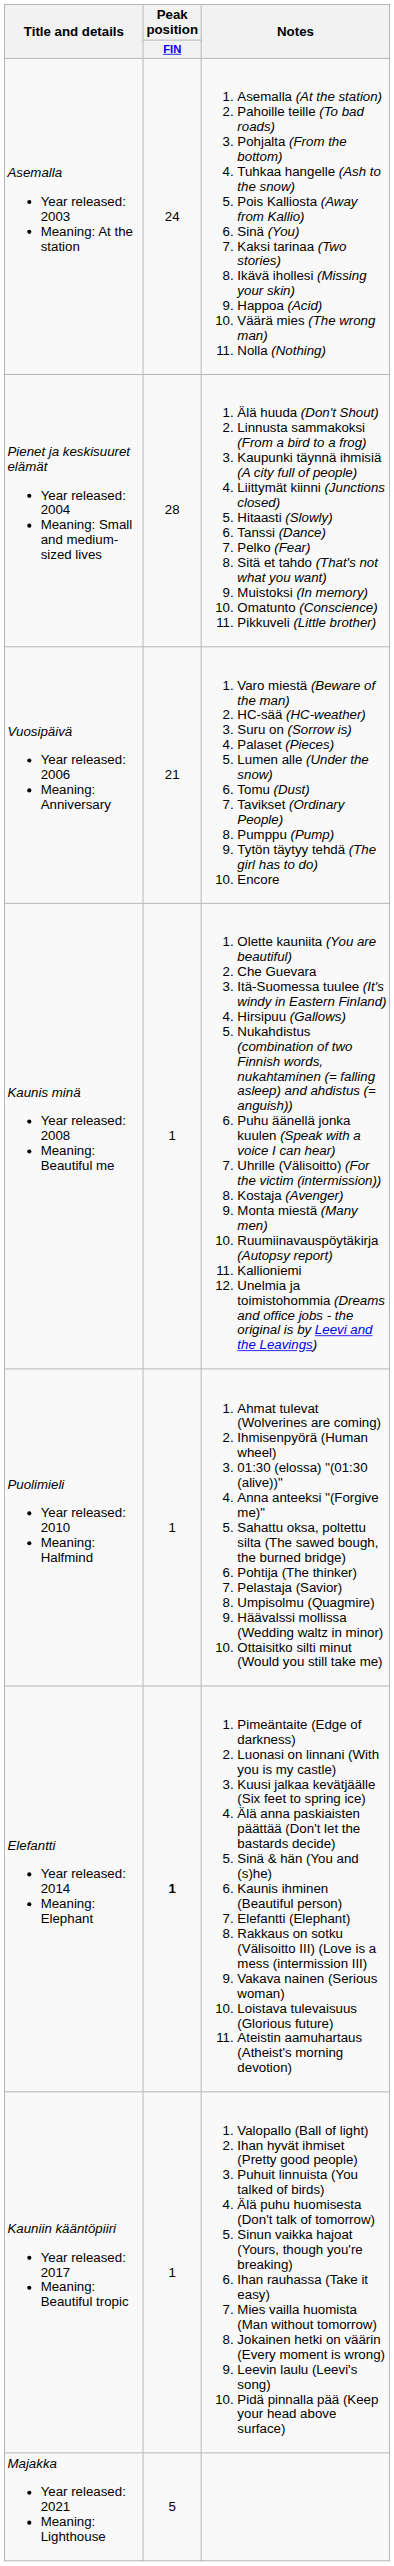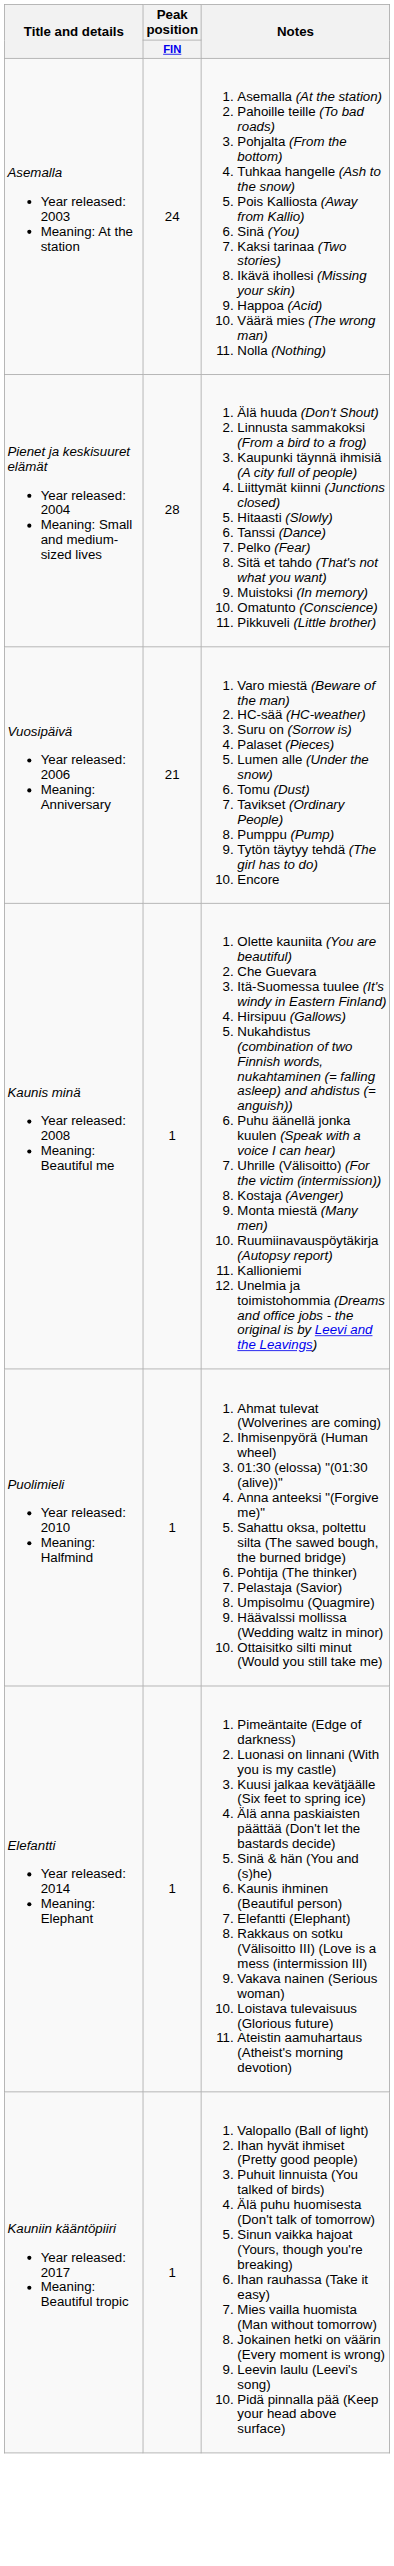(172, 1888) bold -> (172, 1888) normal
- row: (74, 2500)
